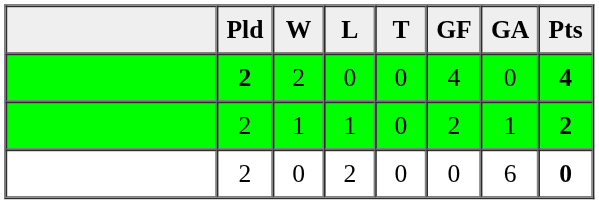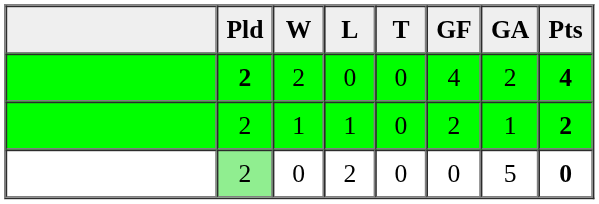(510, 77) 0 -> (510, 77) 2
(245, 173) no background -> (245, 173) lightgreen background
(510, 173) 6 -> (510, 173) 5
